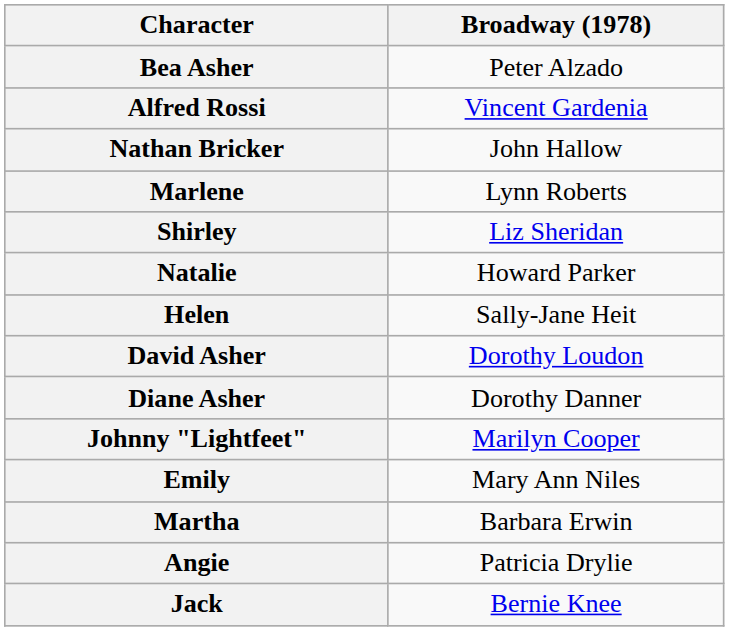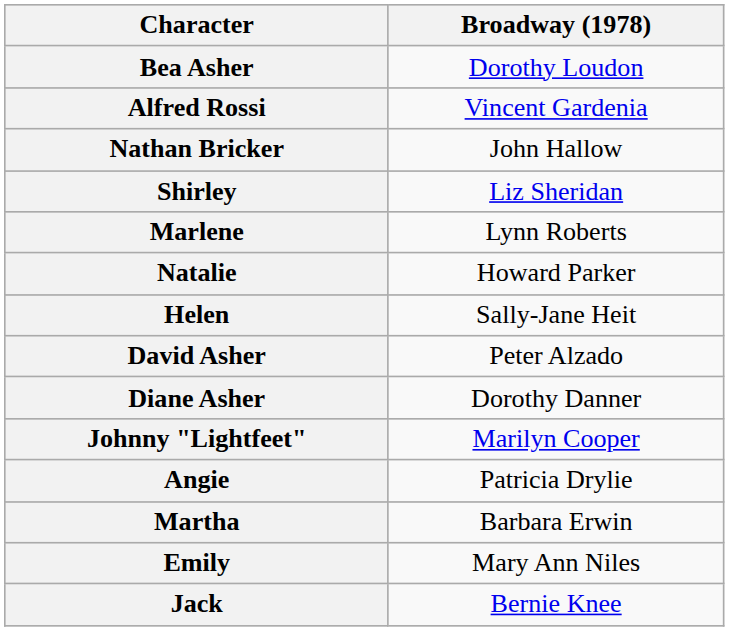(556, 66) Peter Alzado -> (556, 66) Dorothy Loudon
rows swapped: (197, 190) <-> (197, 231)
(556, 356) Dorothy Loudon -> (556, 356) Peter Alzado
rows swapped: (197, 562) <-> (197, 480)
